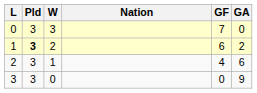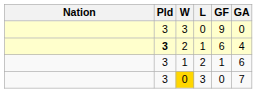columns swapped: (137, 12) <-> (13, 12)
(222, 29) 7 -> (222, 29) 9
(242, 46) 2 -> (242, 46) 4
(222, 63) 4 -> (222, 63) 1
(53, 79) no background -> (185, 79) gold background
(242, 79) 9 -> (242, 79) 7
